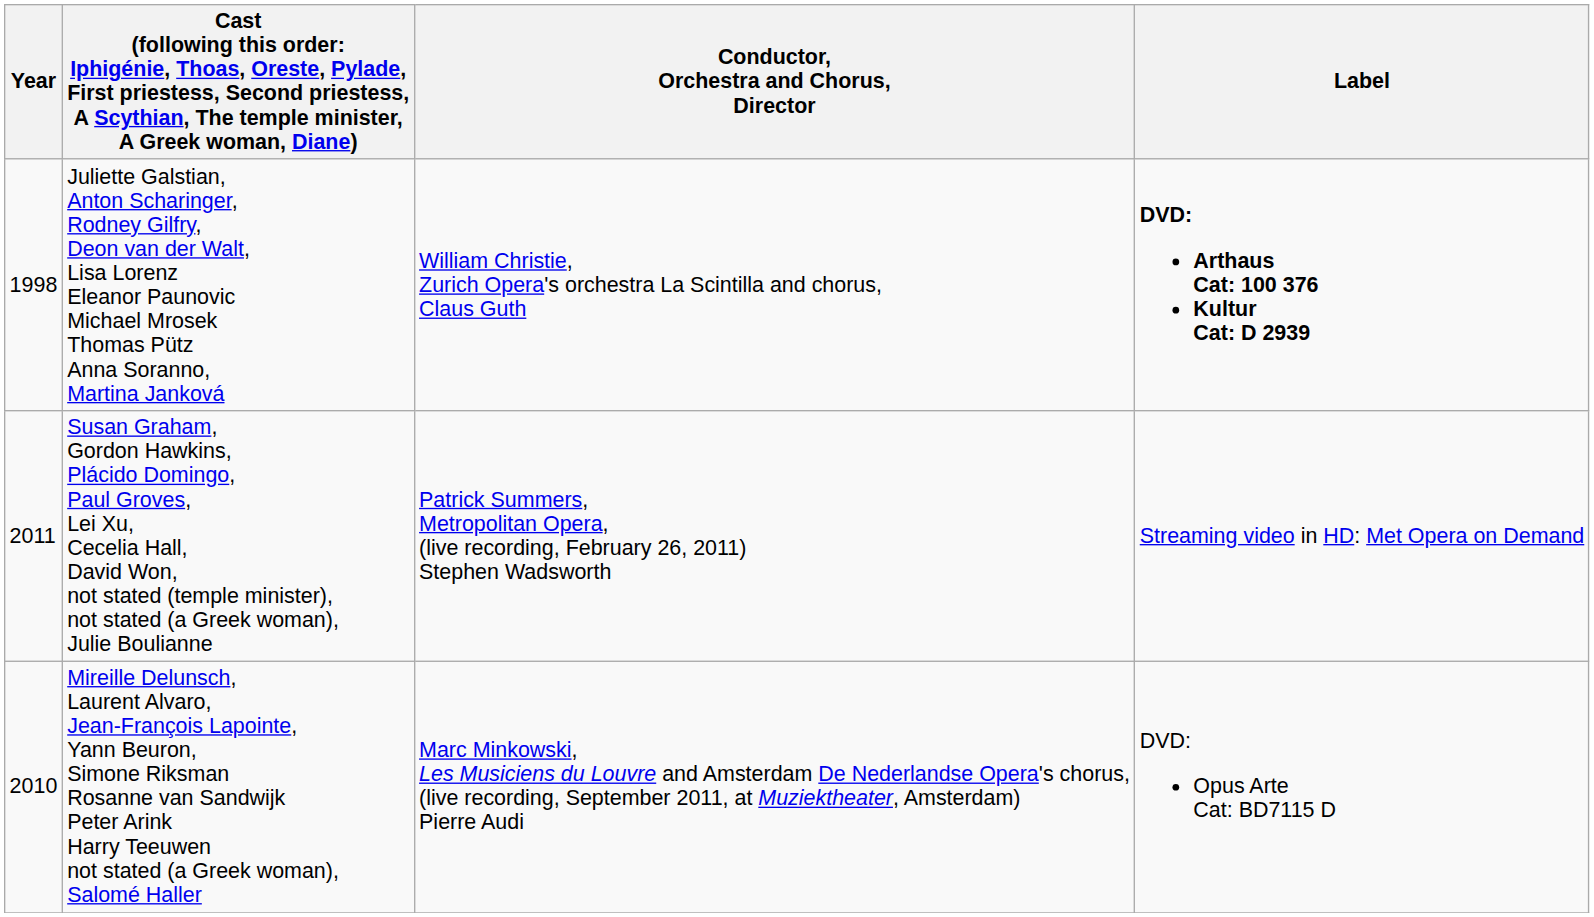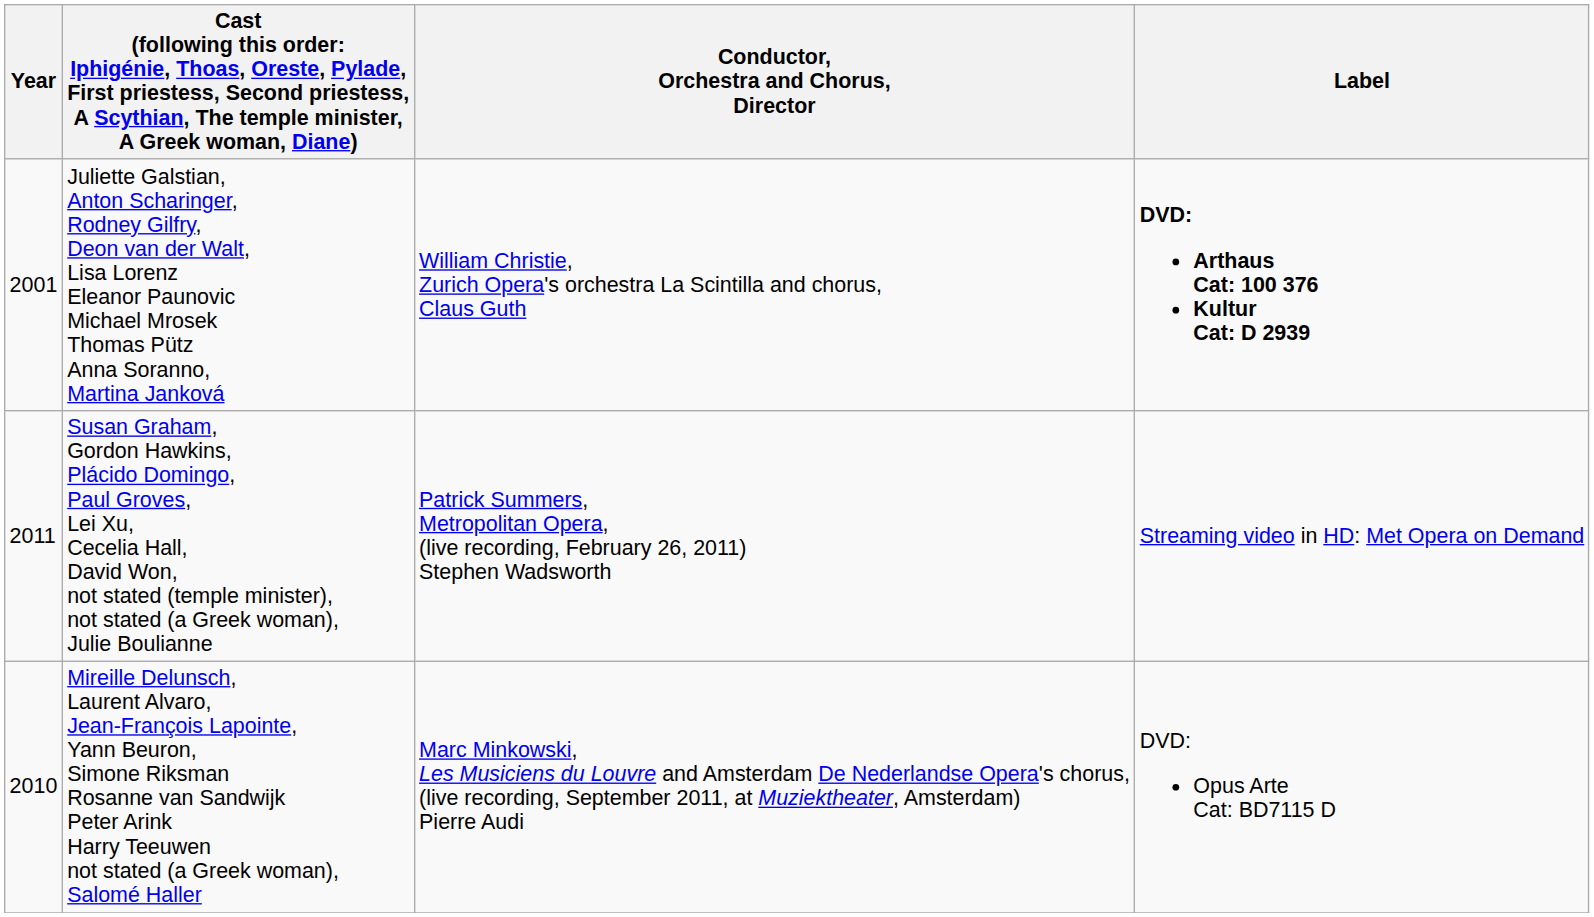(33, 284) 1998 -> (33, 284) 2001
